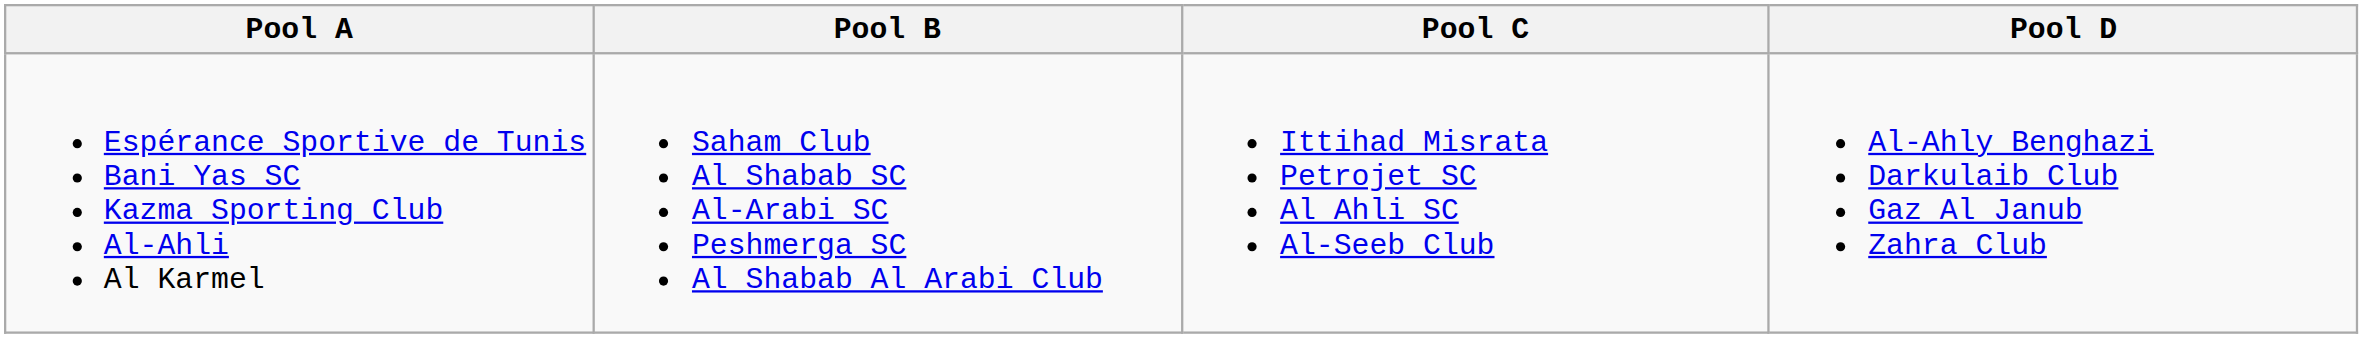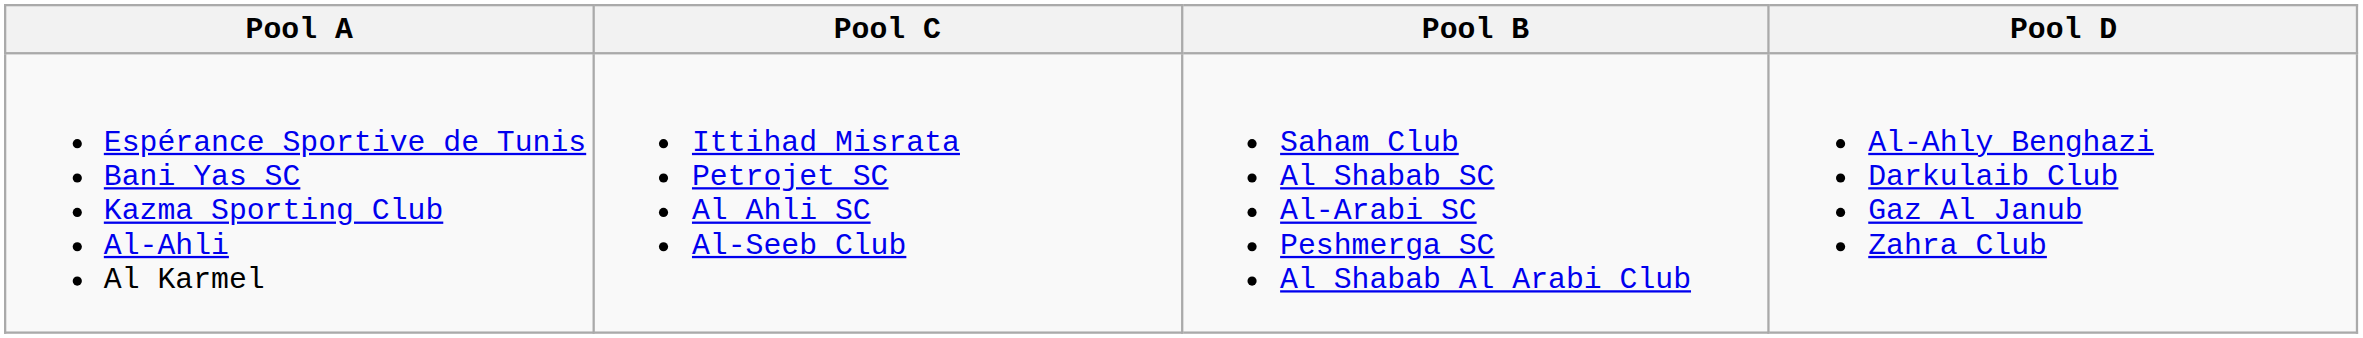columns swapped: (887, 29) <-> (1475, 29)
